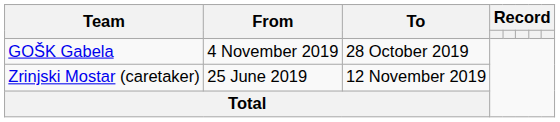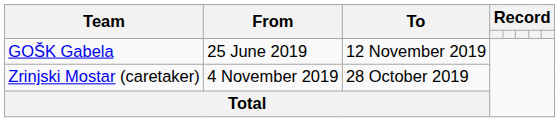(273, 51) 4 November 2019 -> (257, 51) 25 June 2019
(407, 51) 28 October 2019 -> (416, 51) 12 November 2019
(257, 77) 25 June 2019 -> (273, 77) 4 November 2019
(416, 77) 12 November 2019 -> (407, 77) 28 October 2019
